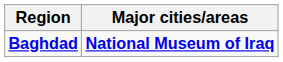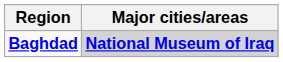(180, 44) no background -> (180, 44) lightgrey background
